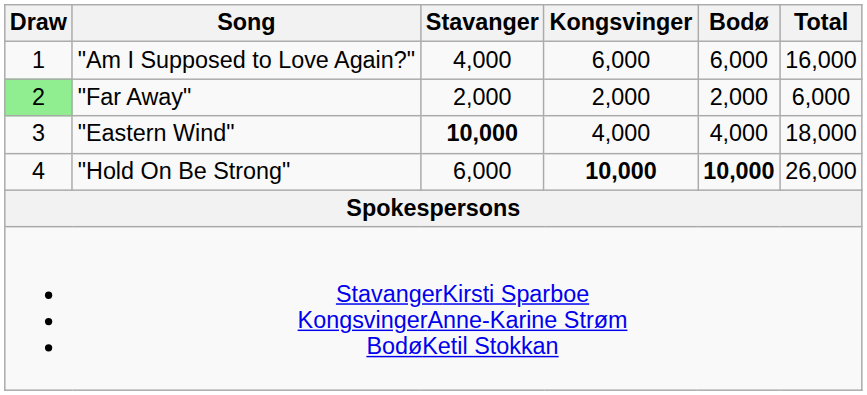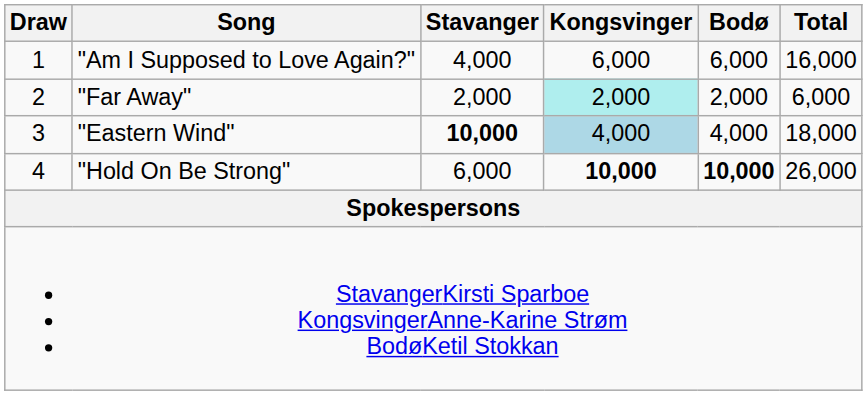(38, 97) lightgreen background -> (38, 97) no background
(621, 97) no background -> (621, 97) paleturquoise background
(621, 134) no background -> (621, 134) lightblue background
